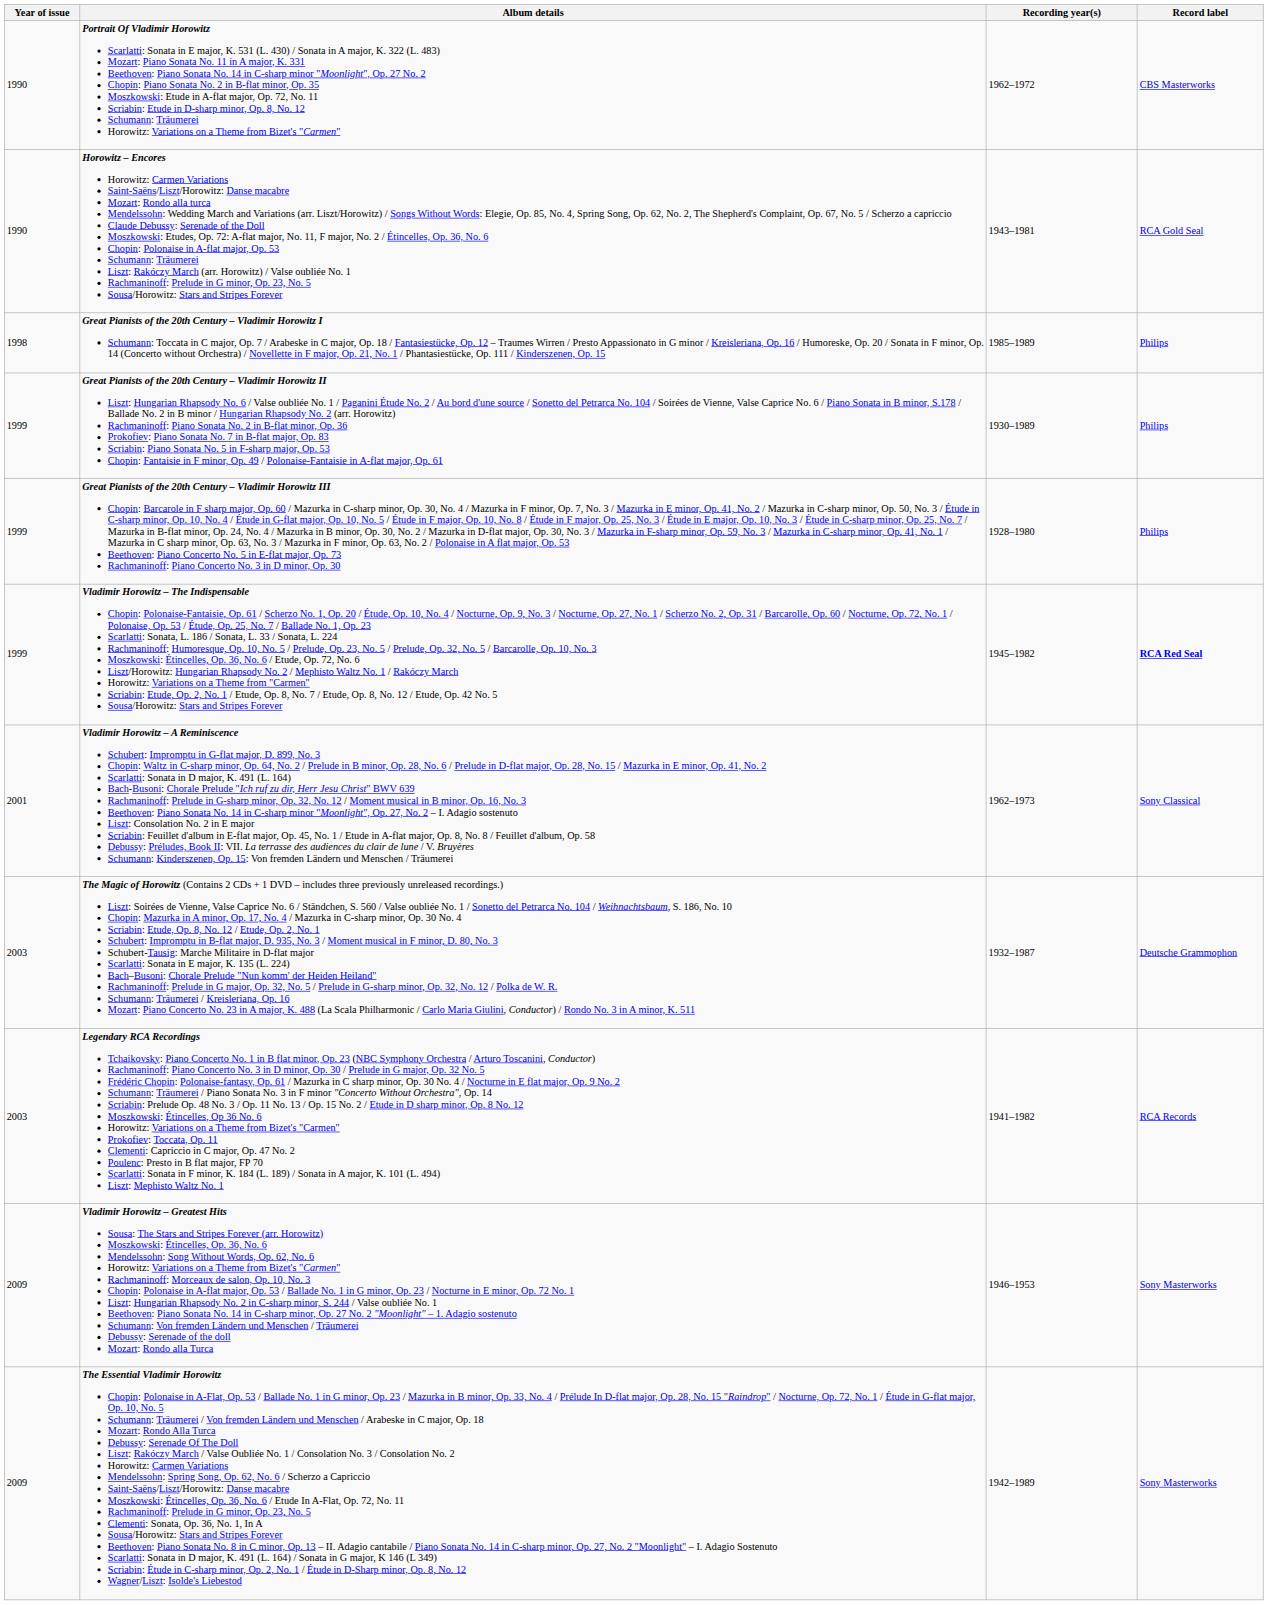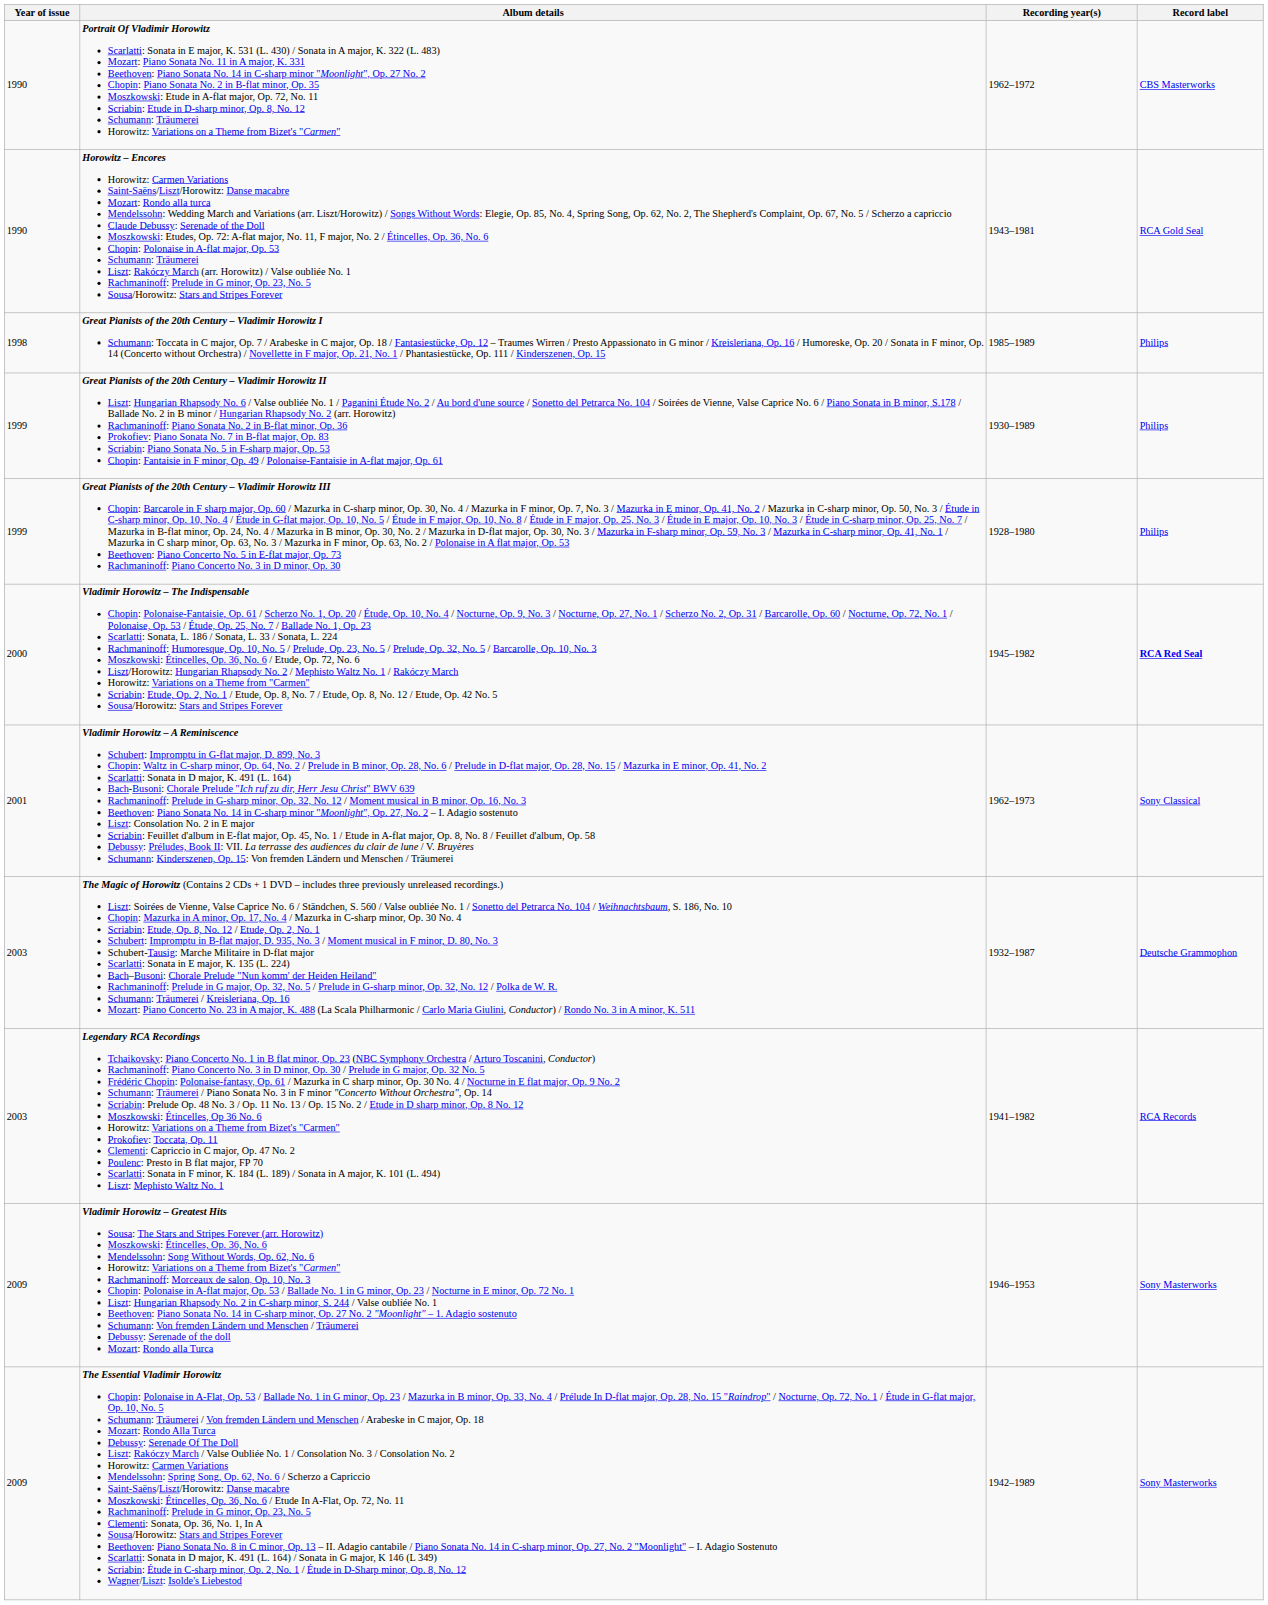(17, 654) 1999 -> (17, 654) 2000
